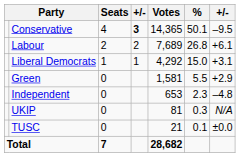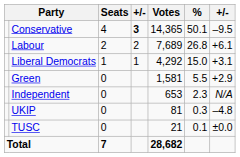(223, 95) –4.8 -> (224, 95) N/A
(224, 111) N/A -> (223, 111) –4.8
